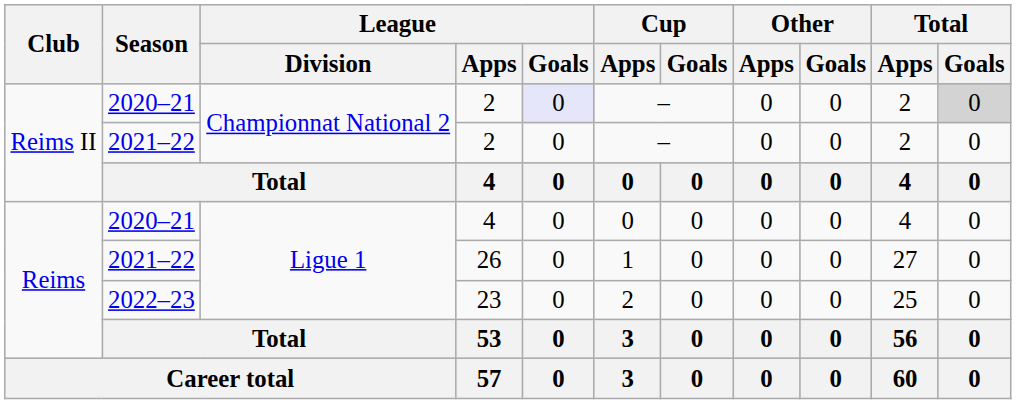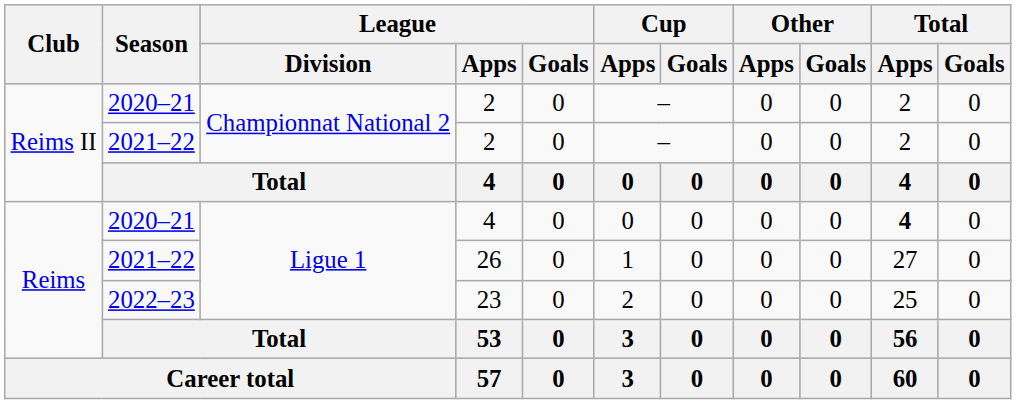(558, 102) lavender background -> (558, 102) no background
(974, 102) lightgrey background -> (974, 102) no background
(905, 220) normal -> (905, 220) bold
